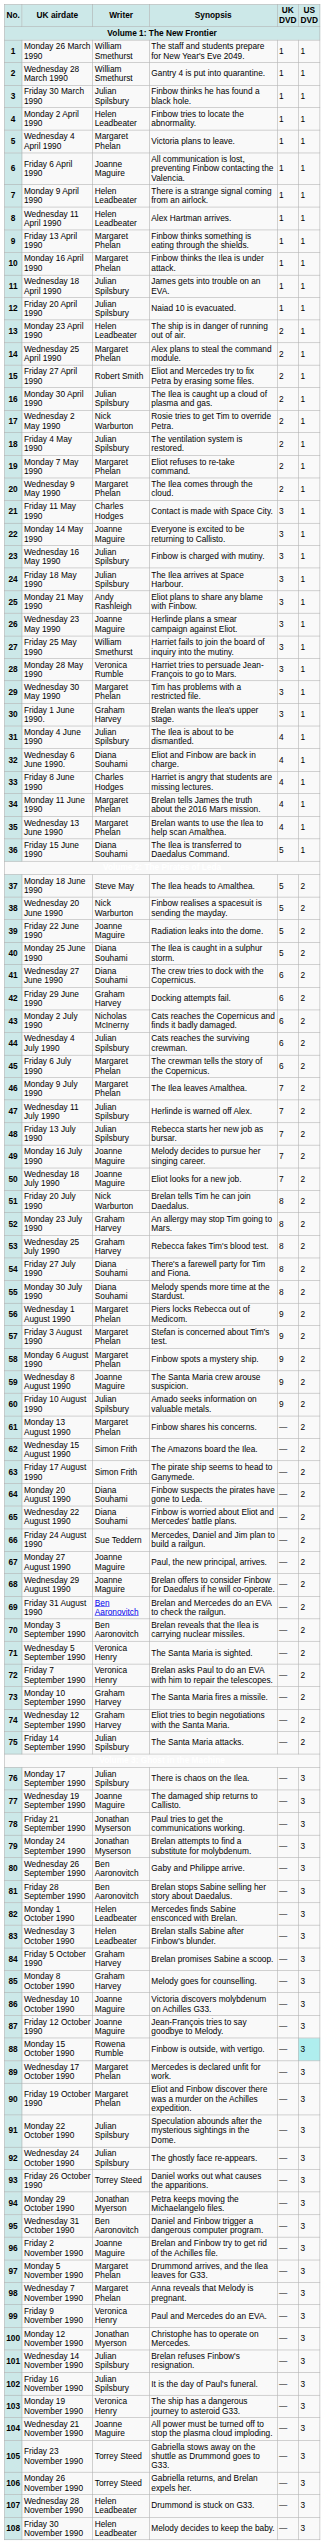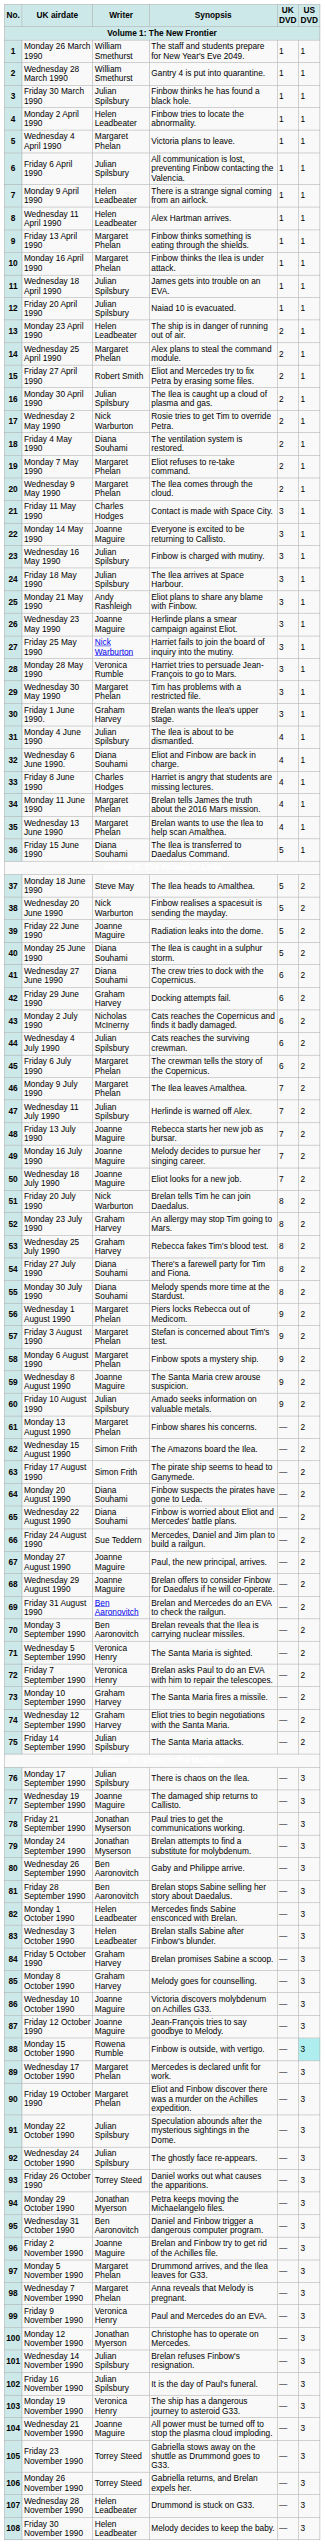(110, 168) Joanne Maguire -> (112, 168) Julian Spilsbury
(112, 444) Julian Spilsbury -> (111, 444) Diana Souhami
(114, 647) William Smethurst -> (114, 647) Nick Warburton
(112, 1134) Julian Spilsbury -> (110, 1134) Joanne Maguire
